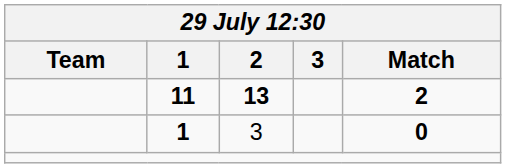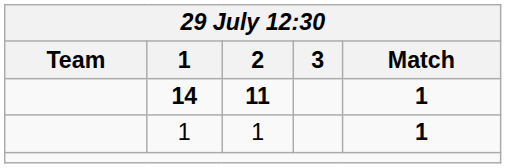(183, 96) 11 -> (184, 96) 14
(256, 96) 13 -> (258, 96) 11
(421, 96) 2 -> (421, 96) 1
(183, 133) bold -> (184, 133) normal
(256, 133) 3 -> (258, 133) 1
(421, 133) 0 -> (421, 133) 1
